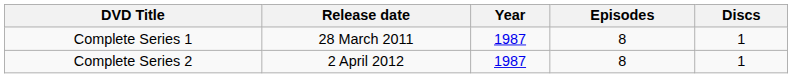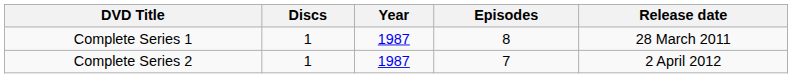columns swapped: (741, 15) <-> (366, 15)
(622, 61) 8 -> (506, 61) 7
